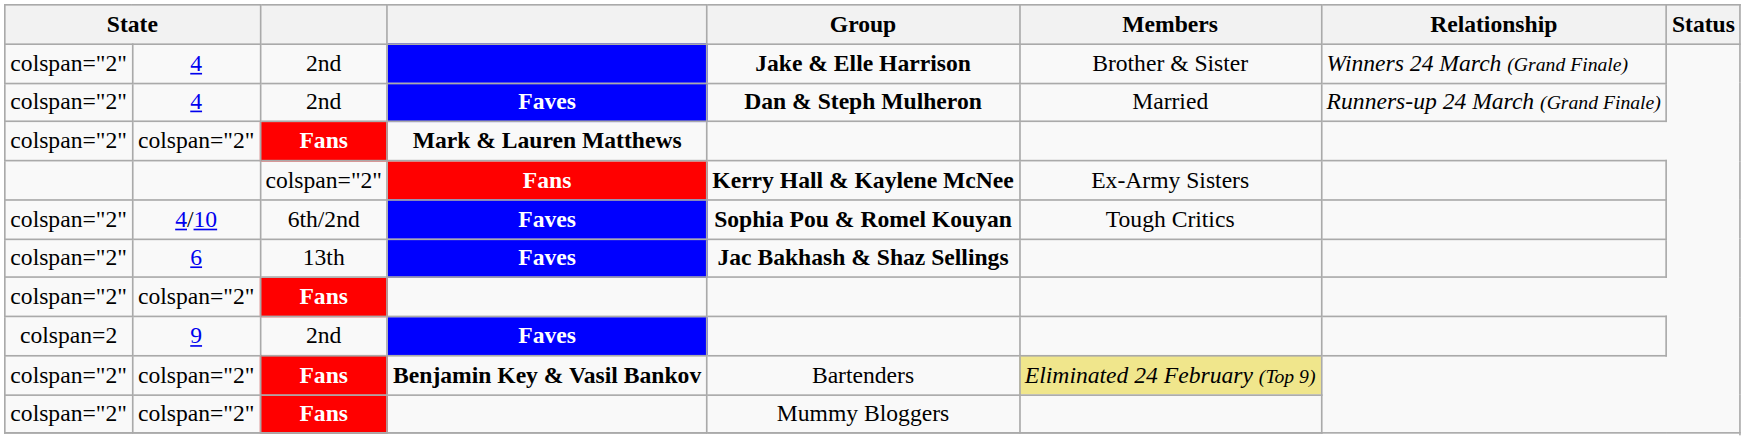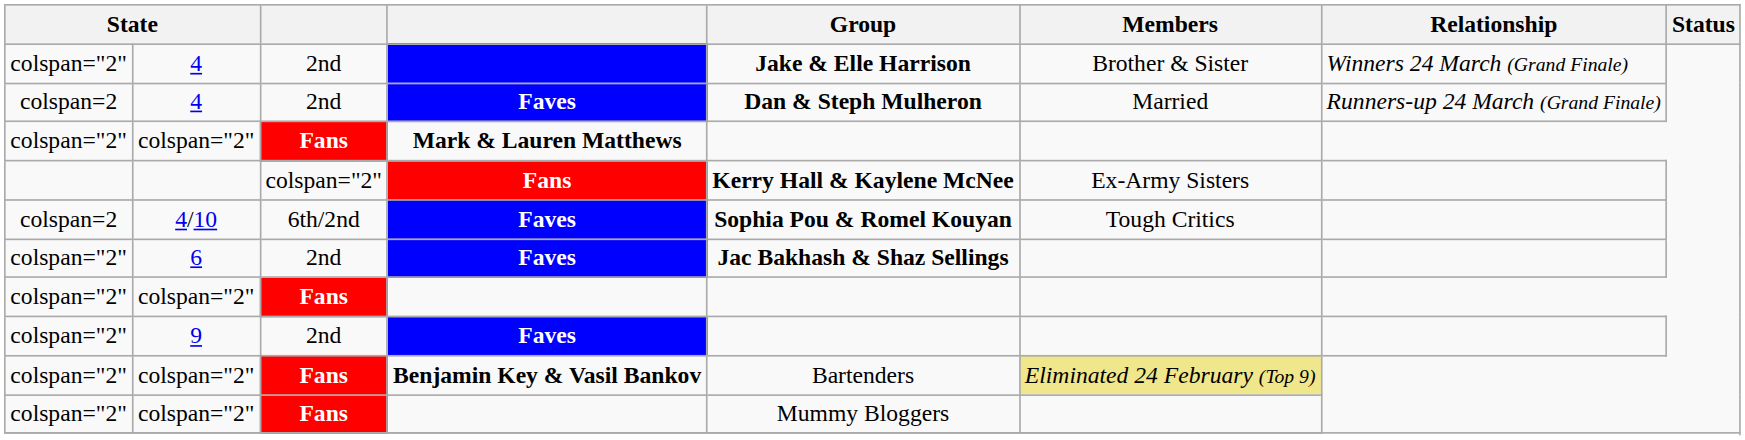(69, 102) colspan="2" -> (69, 102) colspan=2
(69, 219) colspan="2" -> (69, 219) colspan=2
(324, 258) 13th -> (324, 258) 2nd
(69, 335) colspan=2 -> (69, 335) colspan="2"
